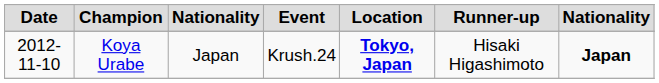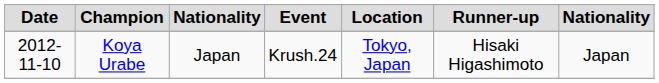(387, 54) bold -> (387, 54) normal
(606, 54) bold -> (606, 54) normal
